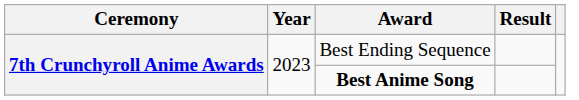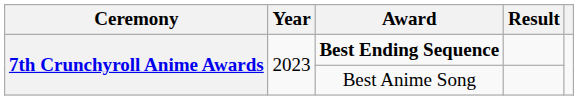(405, 49) normal -> (409, 49) bold
(405, 79) bold -> (409, 79) normal
